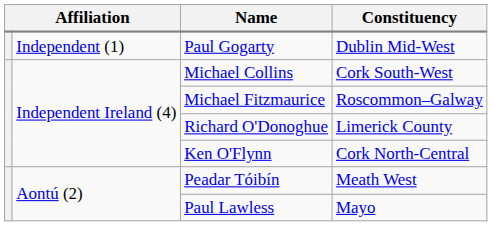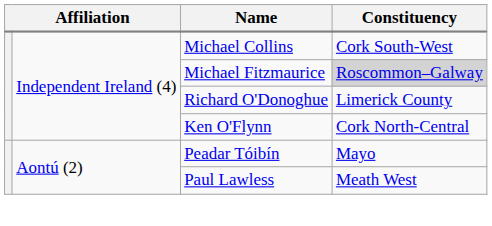- row: (229, 45)
(409, 99) no background -> (409, 72) lightgrey background
(376, 180) Meath West -> (356, 153) Mayo
(356, 207) Mayo -> (376, 180) Meath West
